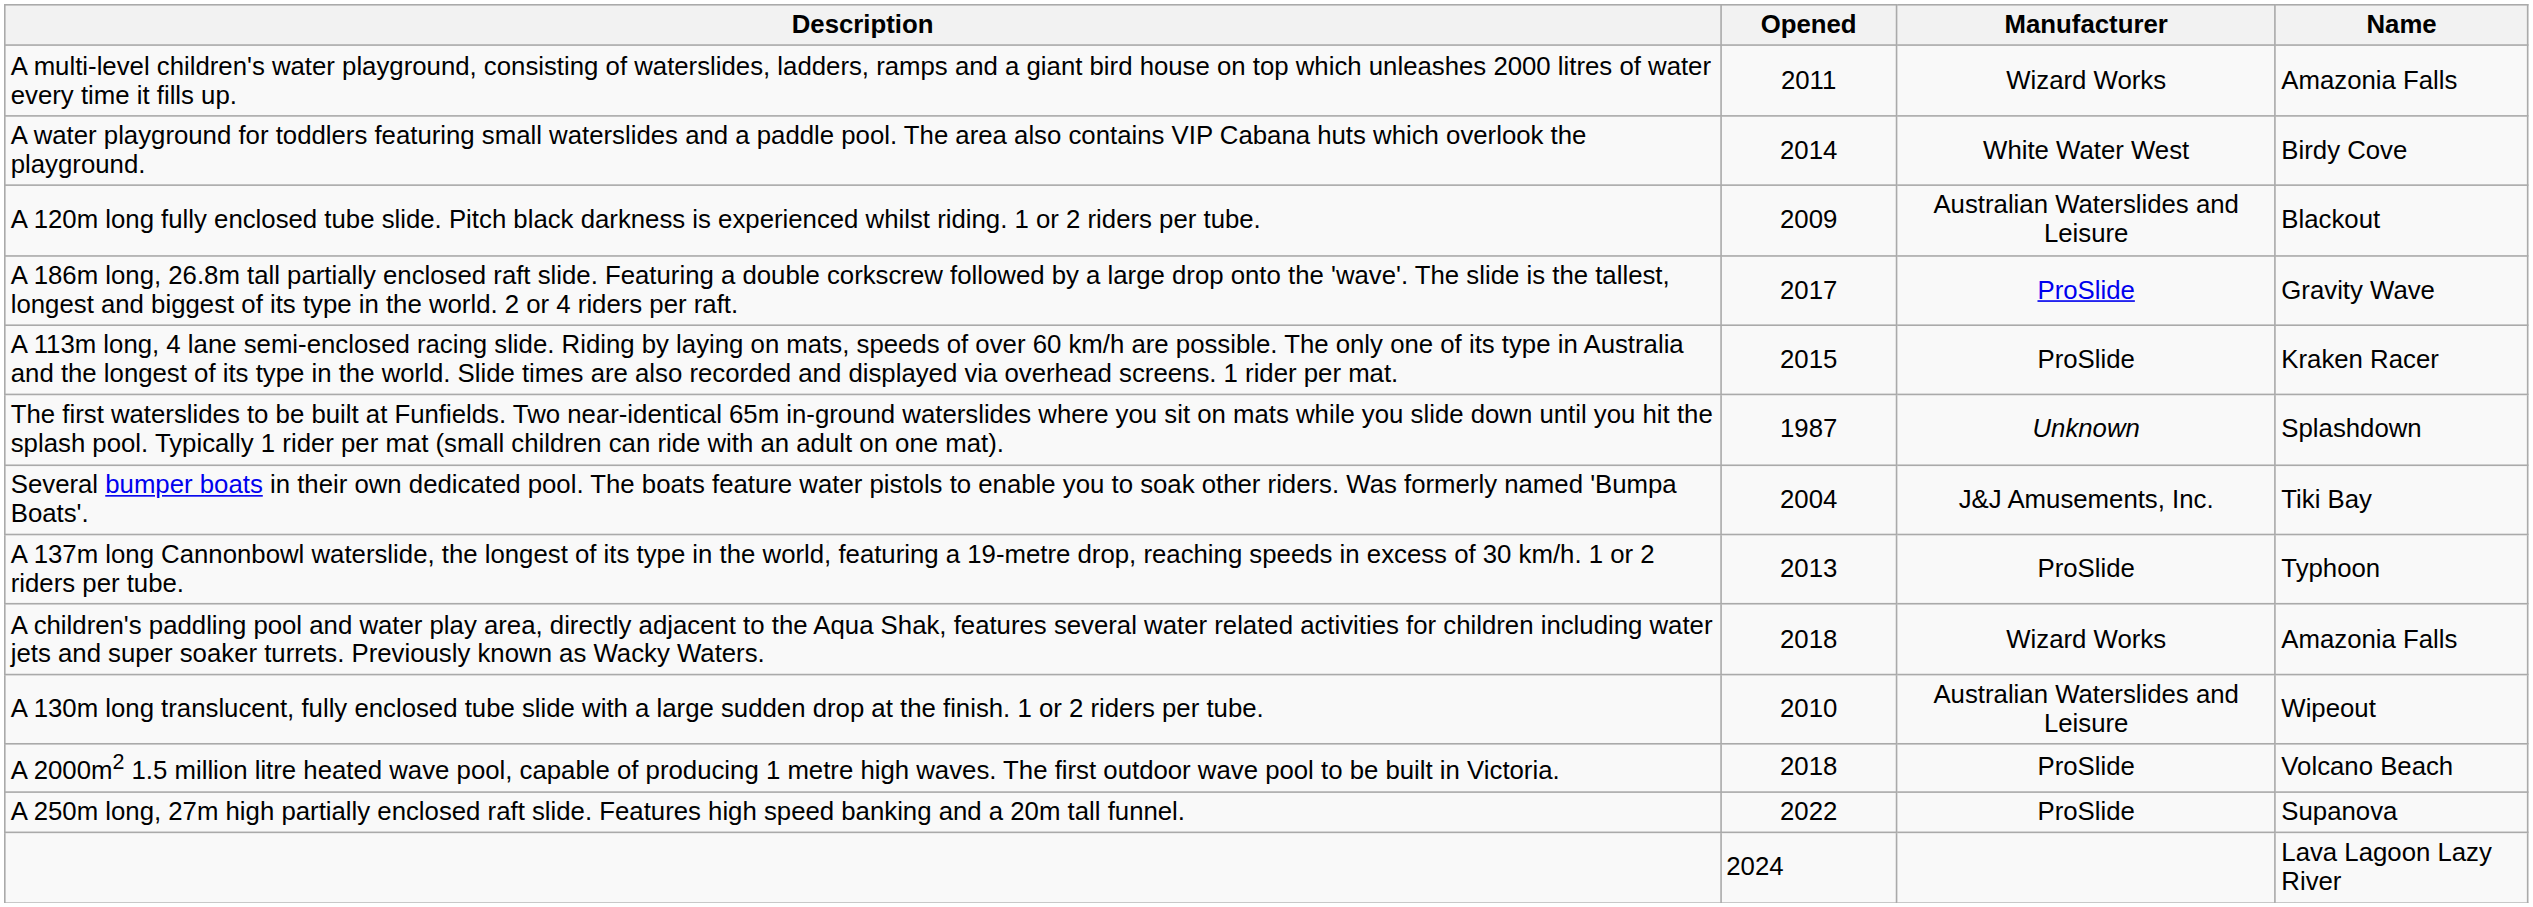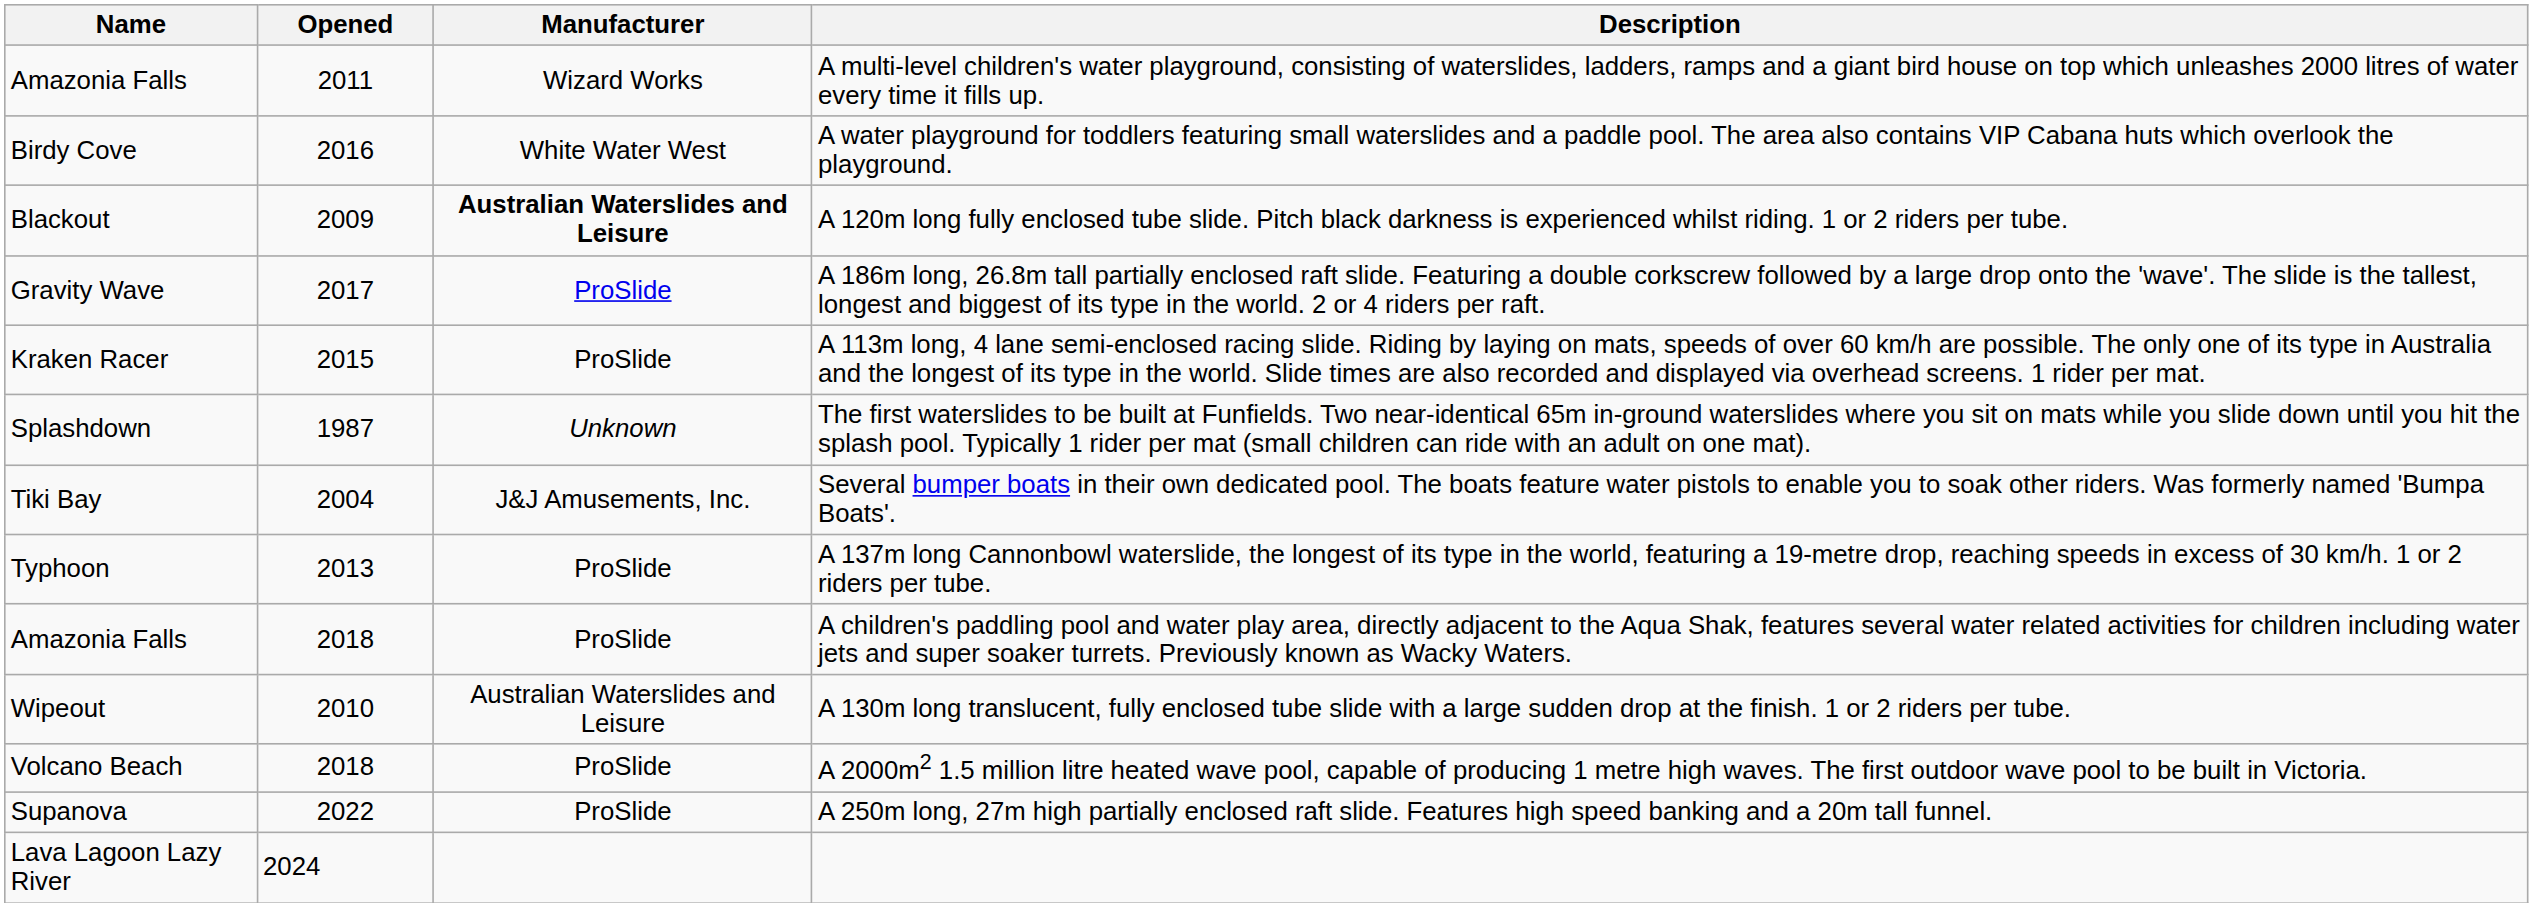columns swapped: (2402, 24) <-> (863, 24)
(1809, 150) 2014 -> (345, 150) 2016
(2086, 219) normal -> (623, 219) bold
(2086, 638) Wizard Works -> (623, 638) ProSlide
